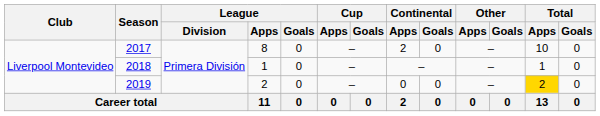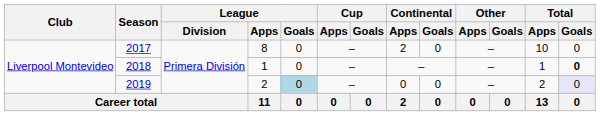(577, 66) normal -> (577, 66) bold
(299, 84) no background -> (299, 84) lightblue background
(542, 84) gold background -> (542, 84) no background
(577, 84) no background -> (577, 84) lavender background
